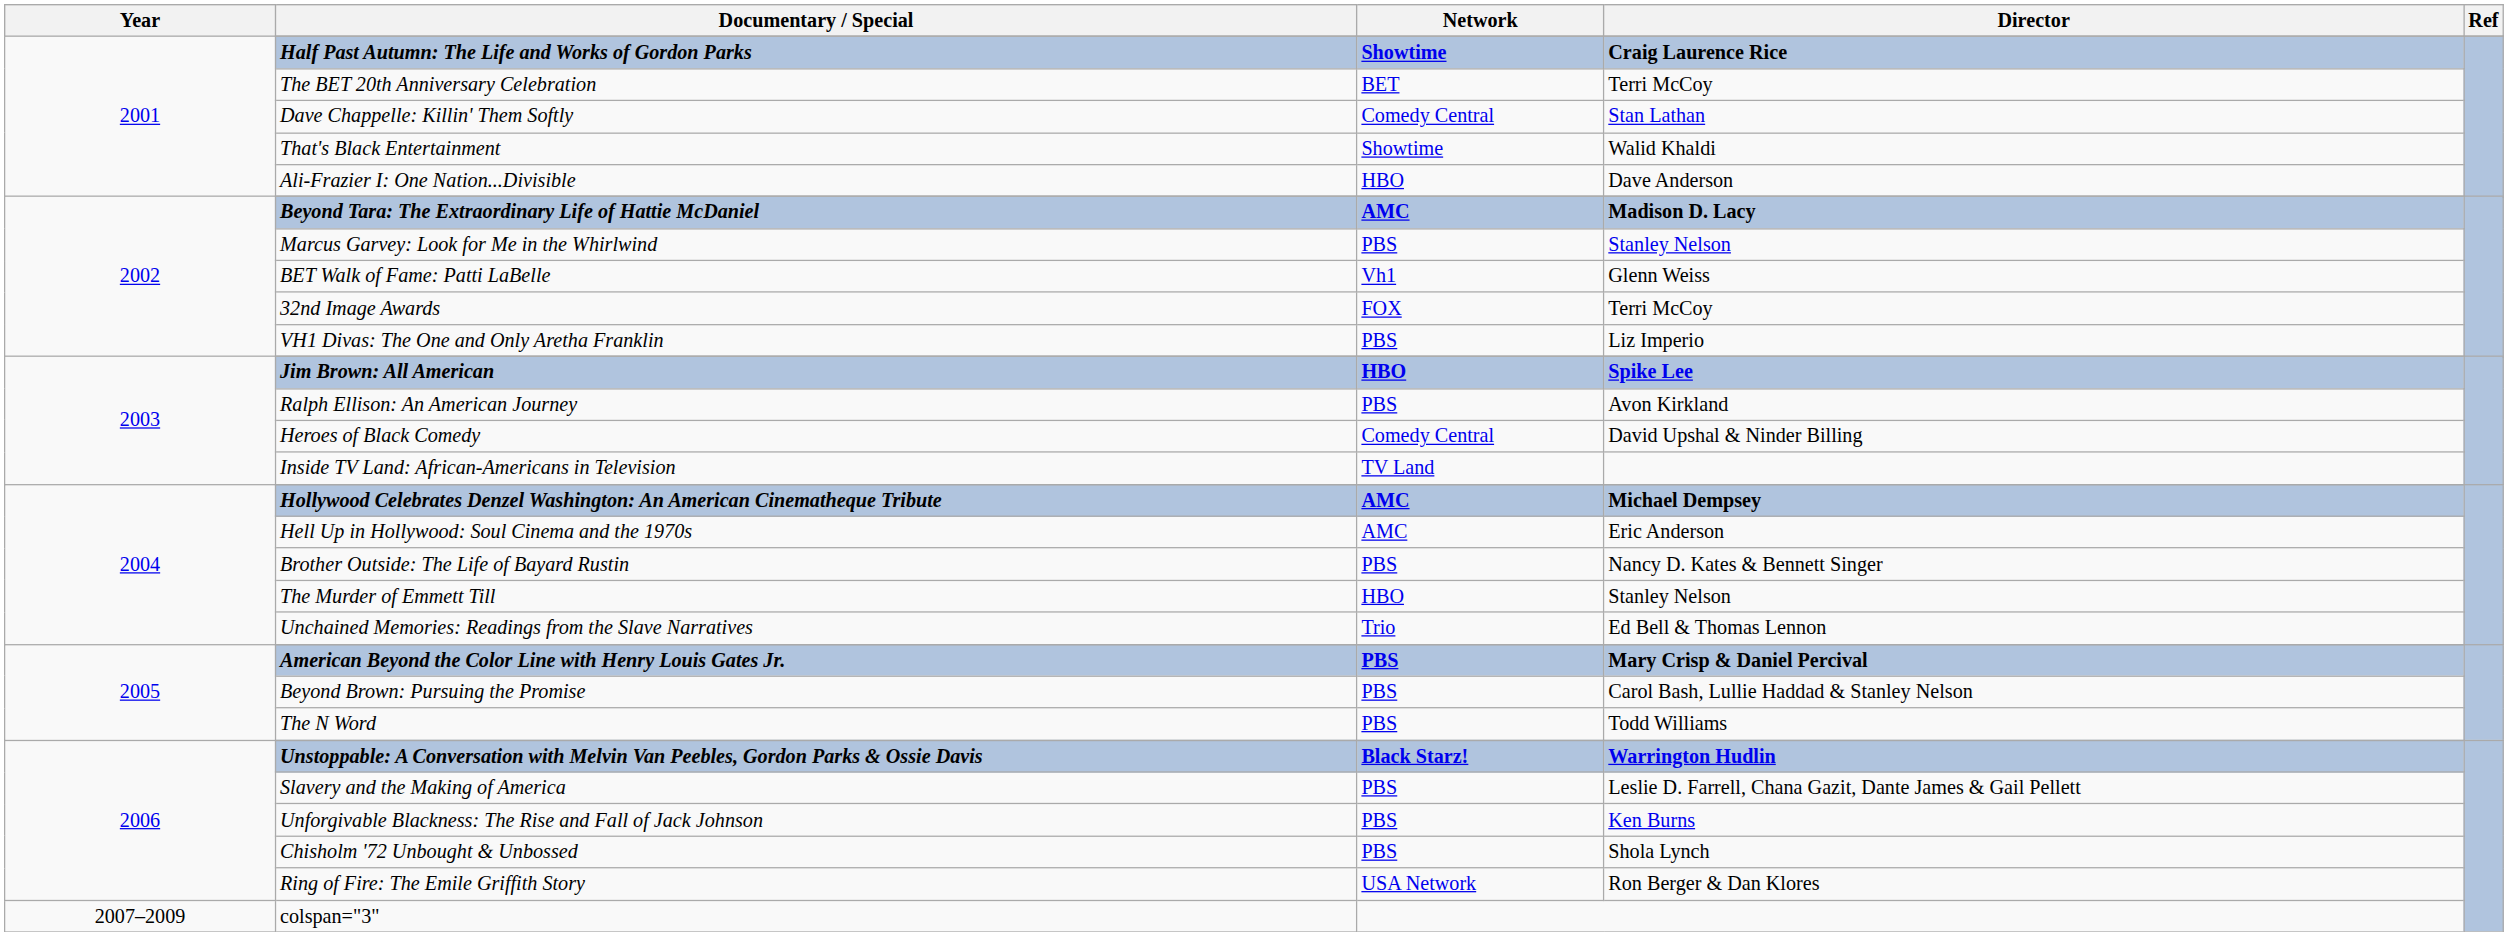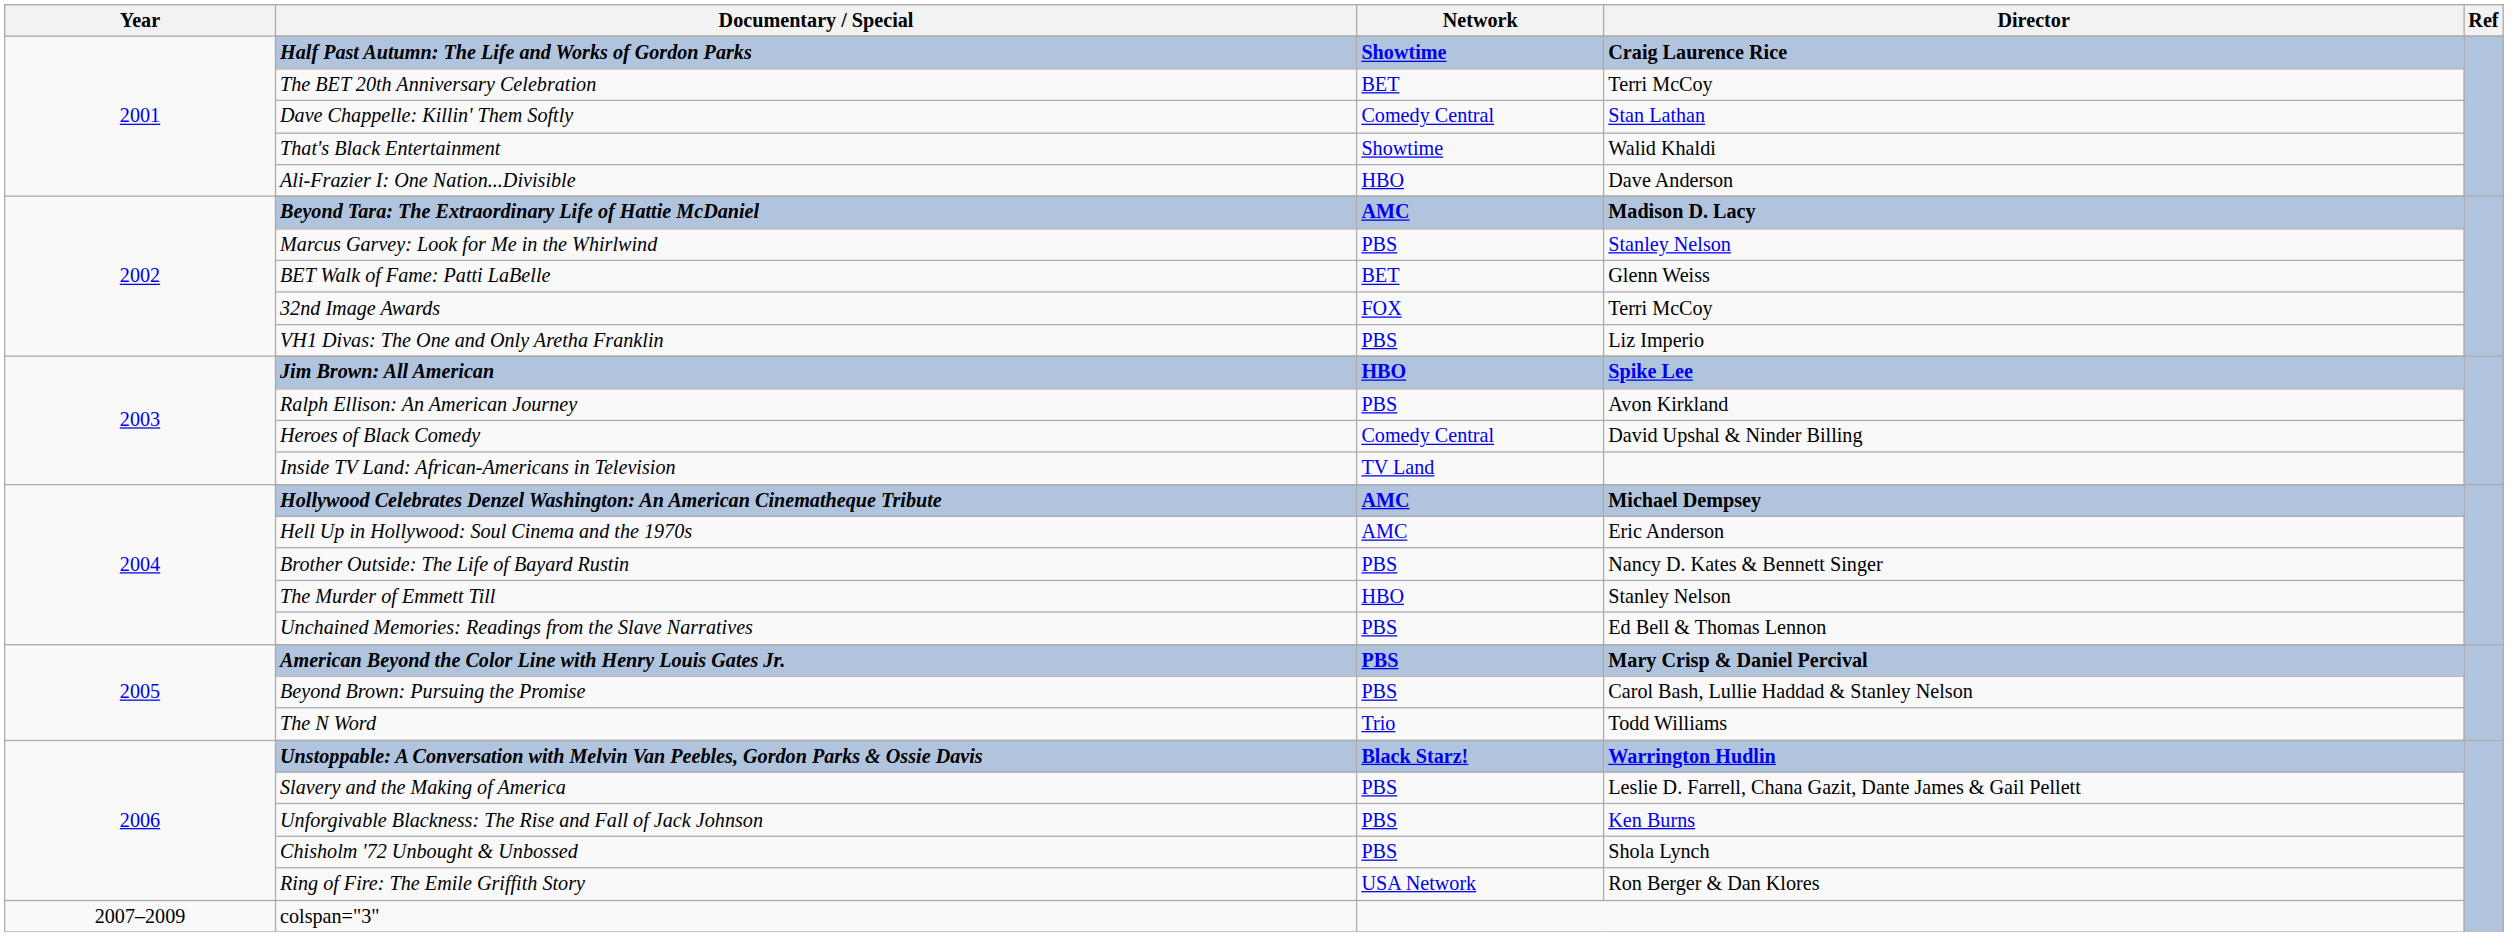(1379, 276) Vh1 -> (1380, 276) BET
(1378, 627) Trio -> (1379, 627) PBS
(1379, 723) PBS -> (1378, 723) Trio
